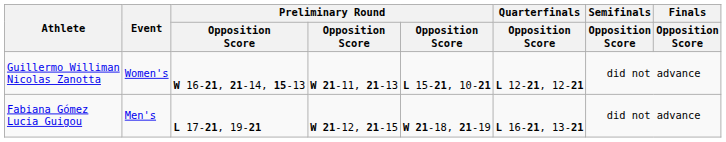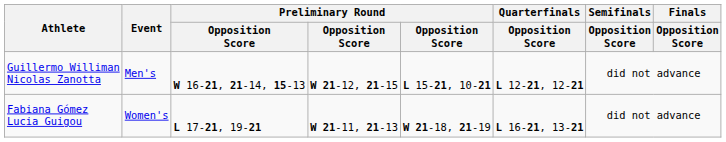(147, 73) Women's -> (140, 73) Men's
(354, 85) W 21-11, 21-13 -> (354, 85) W 21-12, 21-15
(140, 115) Men's -> (147, 115) Women's
(354, 128) W 21-12, 21-15 -> (354, 128) W 21-11, 21-13
